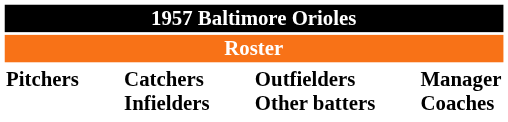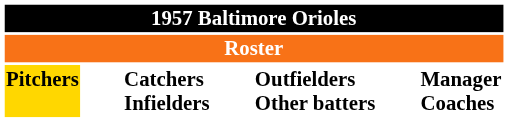(43, 78) no background -> (43, 78) gold background
